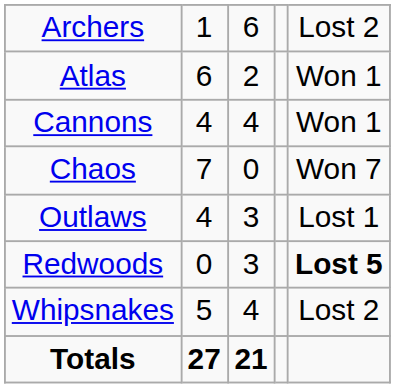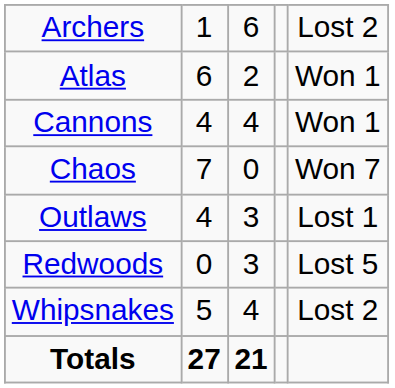(339, 264) bold -> (338, 264) normal
